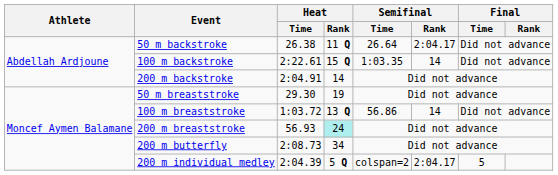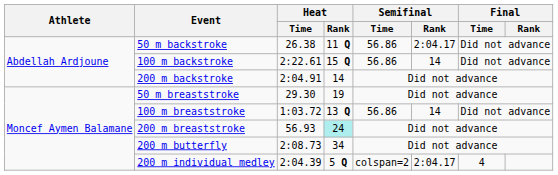(382, 45) 26.64 -> (382, 45) 56.86
(382, 62) 1:03.35 -> (382, 62) 56.86
(482, 162) 5 -> (482, 162) 4
